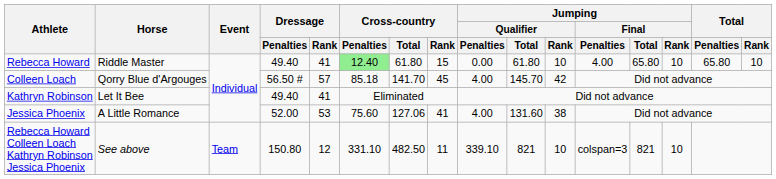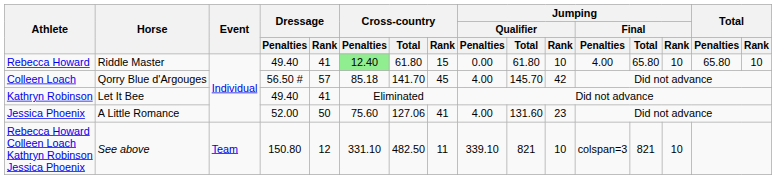(325, 114) 53 -> (325, 114) 50
(560, 114) 38 -> (560, 114) 23
